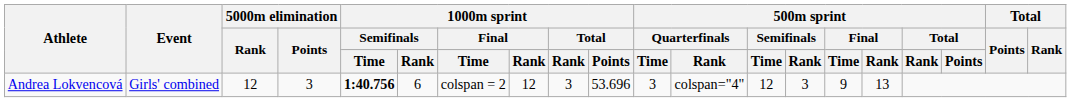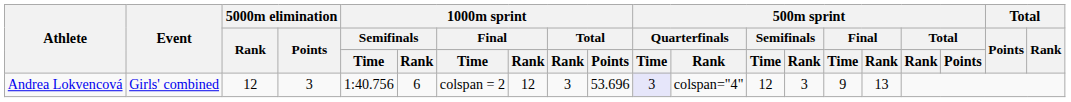(369, 85) bold -> (369, 85) normal
(652, 85) no background -> (652, 85) lavender background
